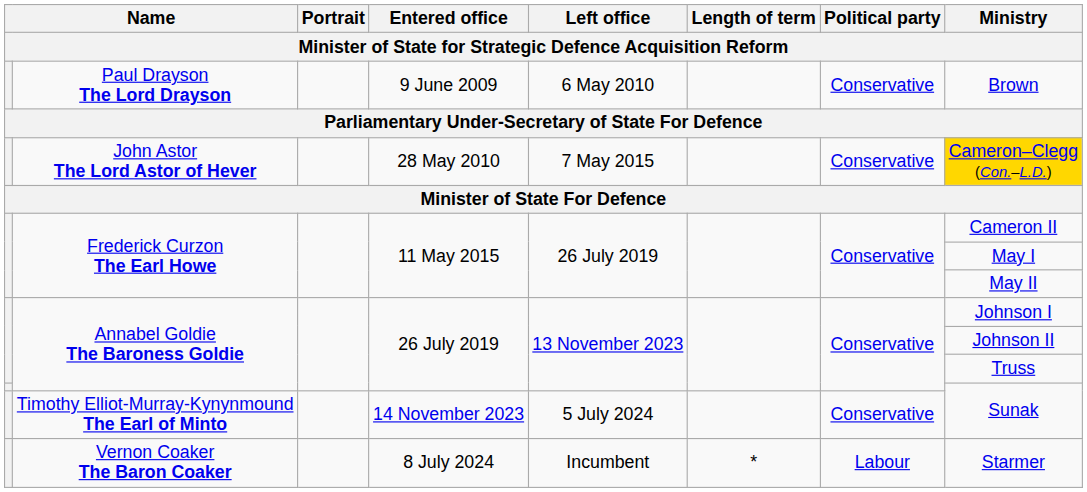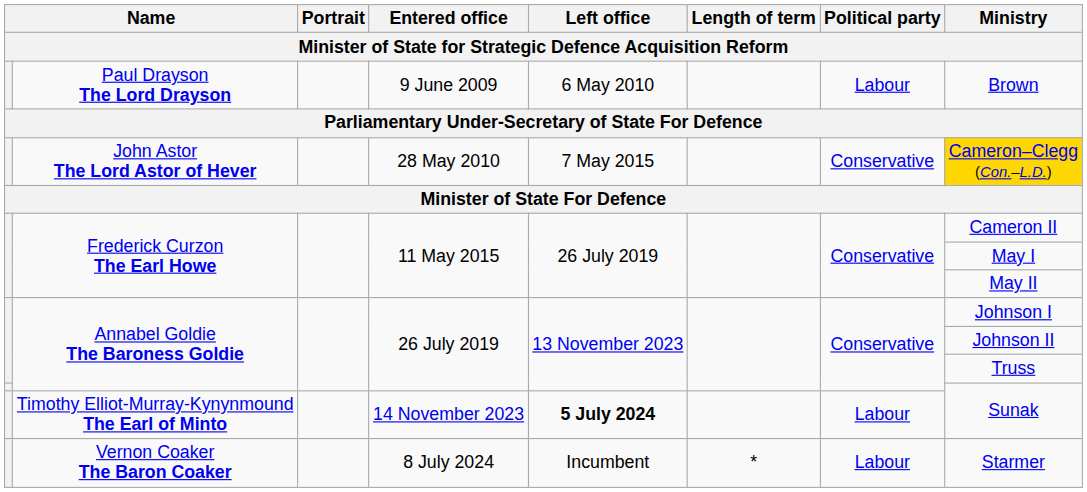(882, 84) Conservative -> (882, 84) Labour
(608, 414) normal -> (608, 414) bold
(882, 414) Conservative -> (882, 414) Labour
